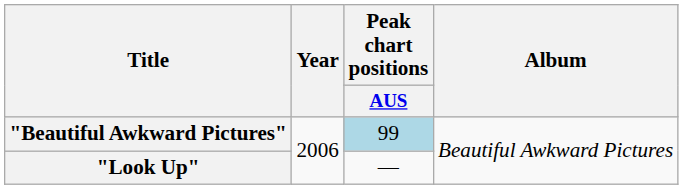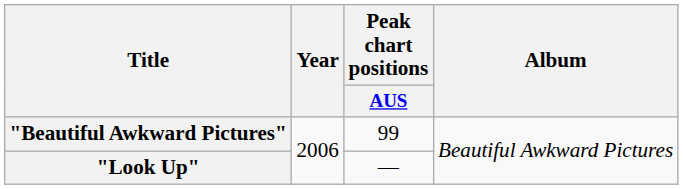(388, 133) lightblue background -> (388, 133) no background
